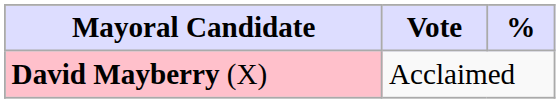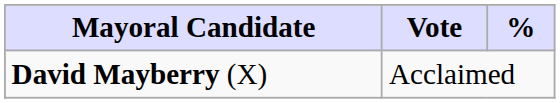(139, 73) pink background -> (139, 73) no background
